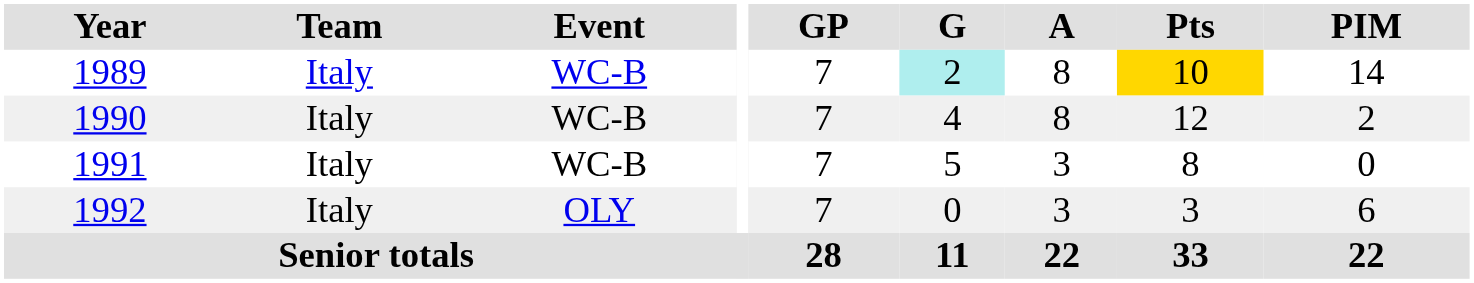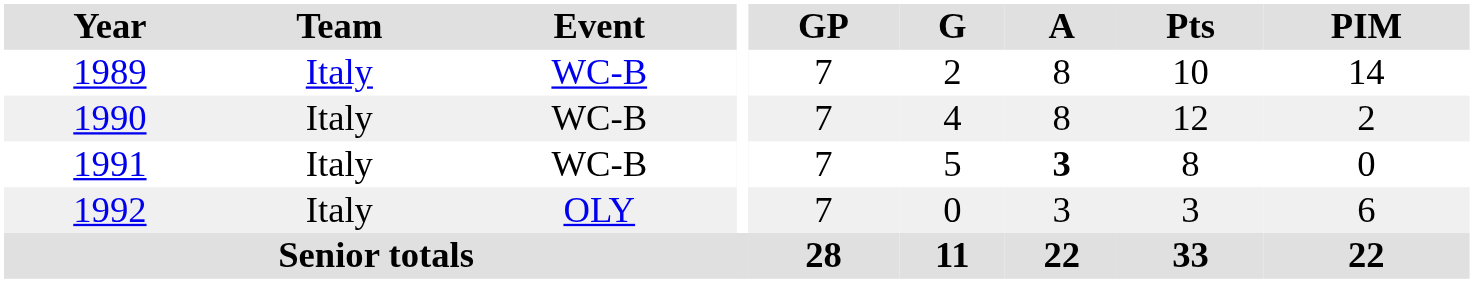(952, 72) paleturquoise background -> (952, 72) no background
(1191, 72) gold background -> (1191, 72) no background
(1062, 163) normal -> (1062, 163) bold
